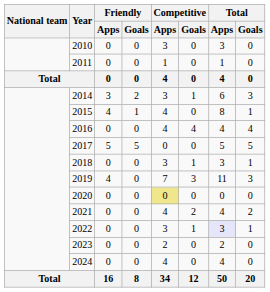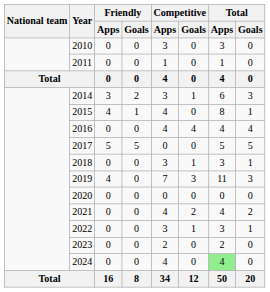(165, 196) khaki background -> (165, 196) no background
(222, 229) lavender background -> (222, 229) no background
(222, 262) no background -> (222, 262) lightgreen background
